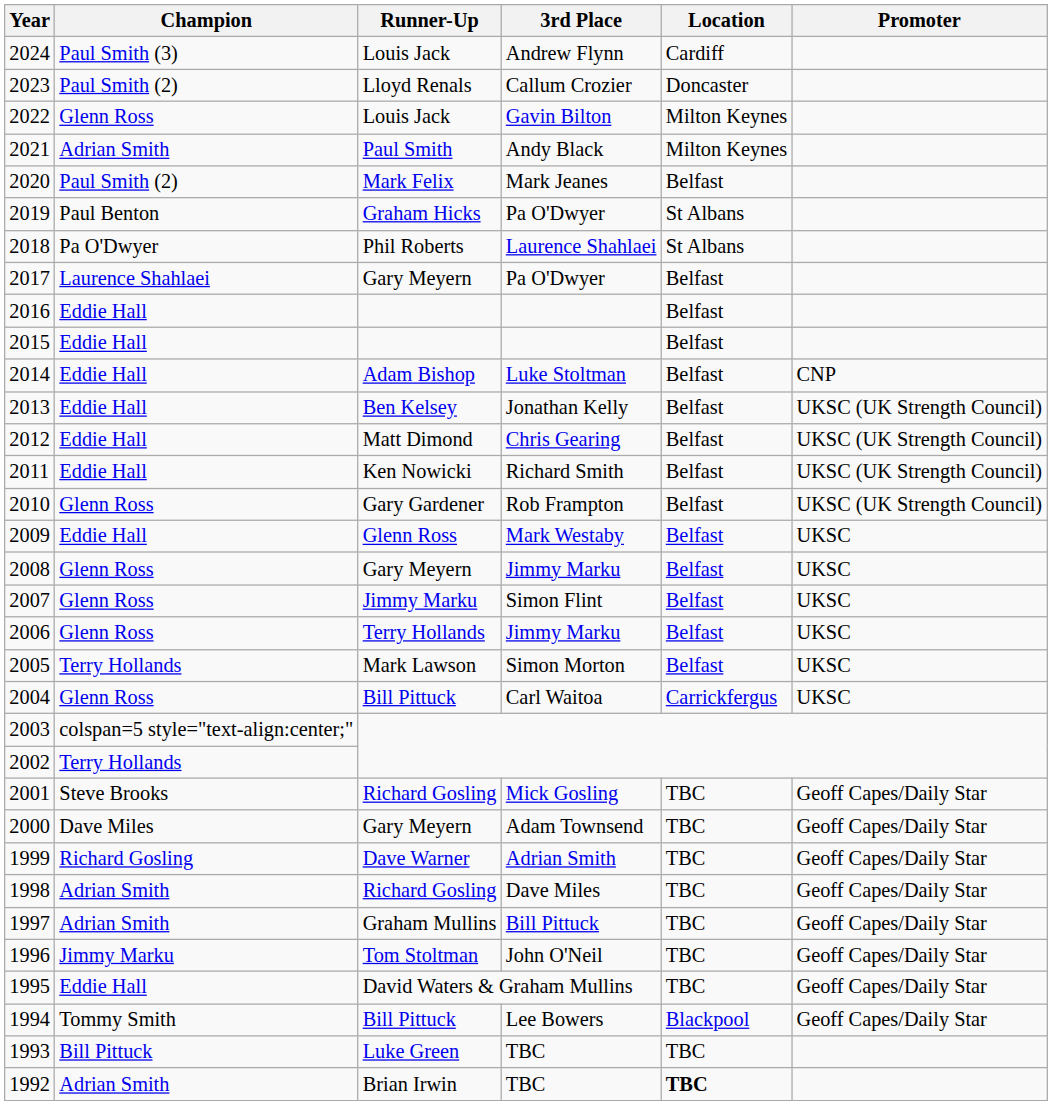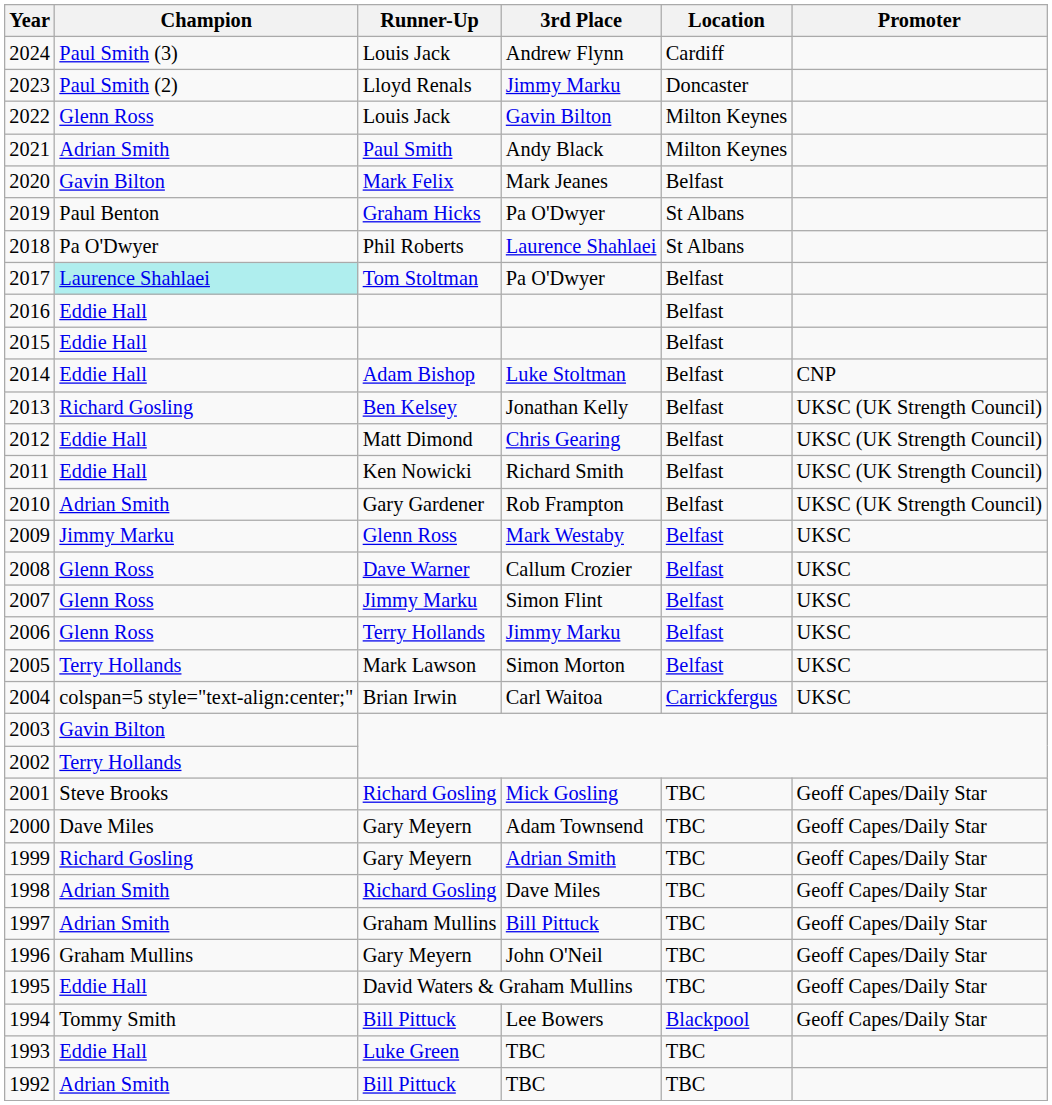(569, 85) Callum Crozier -> (563, 85) Jimmy Marku
(119, 181) Paul Smith (2) -> (112, 181) Gavin Bilton
(135, 278) no background -> (135, 278) paleturquoise background
(417, 278) Gary Meyern -> (420, 278) Tom Stoltman
(103, 407) Eddie Hall -> (126, 407) Richard Gosling
(106, 504) Glenn Ross -> (114, 504) Adrian Smith
(103, 536) Eddie Hall -> (117, 536) Jimmy Marku
(417, 568) Gary Meyern -> (416, 568) Dave Warner
(563, 568) Jimmy Marku -> (569, 568) Callum Crozier
(106, 697) Glenn Ross -> (206, 697) colspan=5 style="text-align:center;"
(409, 697) Bill Pittuck -> (410, 697) Brian Irwin
(206, 729) colspan=5 style="text-align:center;" -> (112, 729) Gavin Bilton
(416, 858) Dave Warner -> (417, 858) Gary Meyern
(117, 955) Jimmy Marku -> (126, 955) Graham Mullins
(420, 955) Tom Stoltman -> (417, 955) Gary Meyern
(106, 1051) Bill Pittuck -> (103, 1051) Eddie Hall
(410, 1084) Brian Irwin -> (409, 1084) Bill Pittuck
(687, 1084) bold -> (686, 1084) normal
